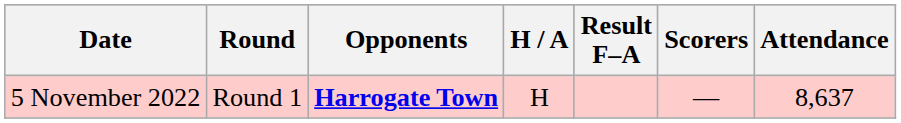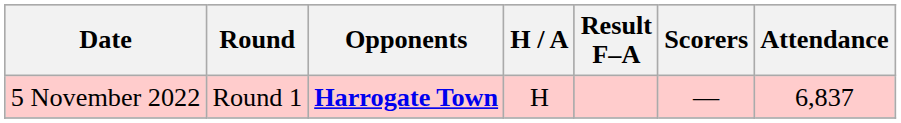(824, 96) 8,637 -> (824, 96) 6,837
